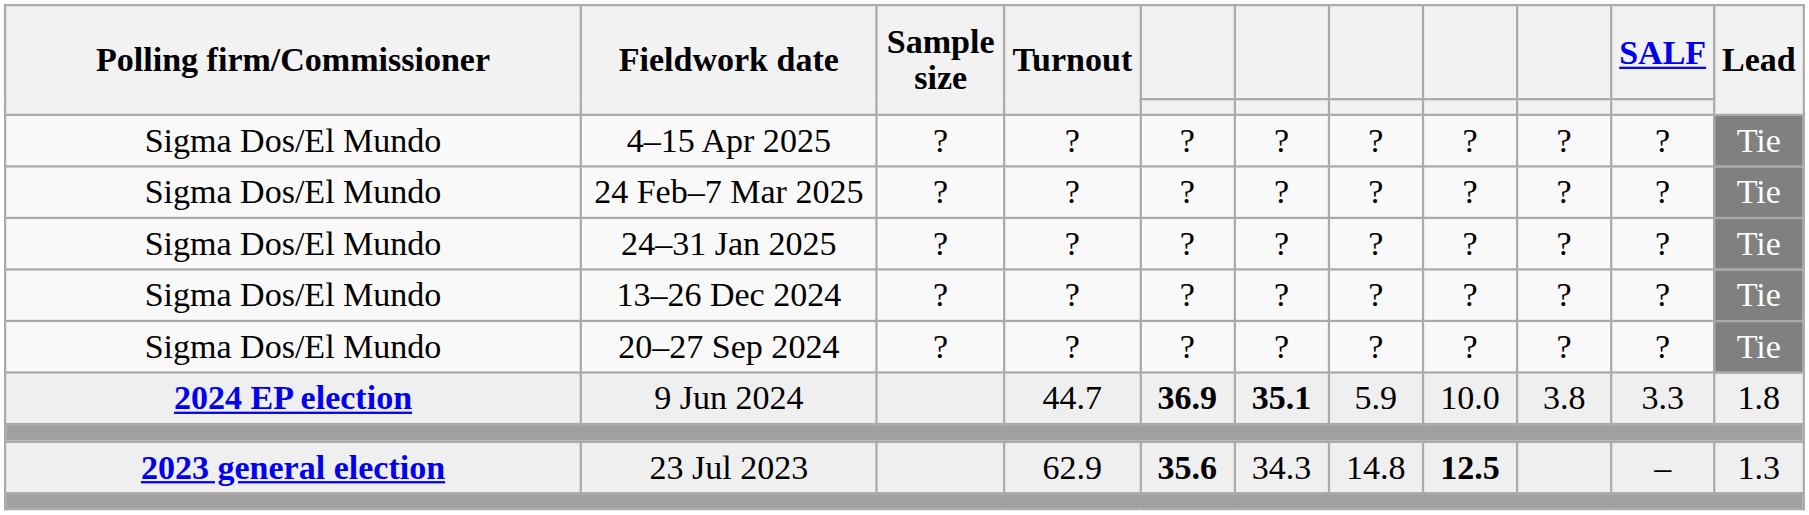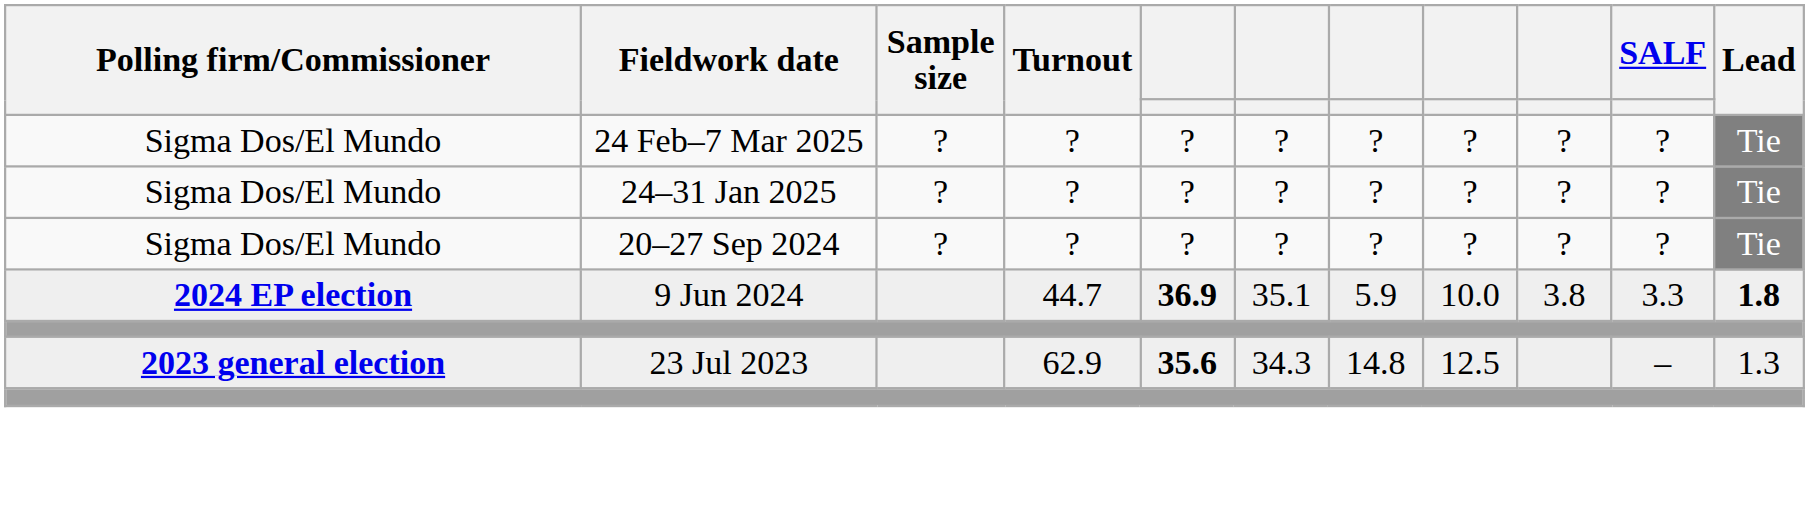- row: (293, 140)
- row: (293, 295)
(1281, 398) bold -> (1281, 295) normal
(1759, 398) normal -> (1759, 295) bold
(1470, 466) bold -> (1470, 362) normal
